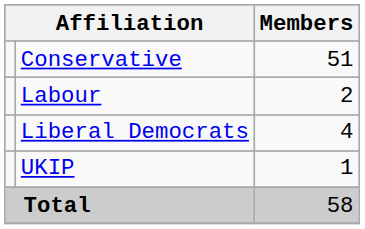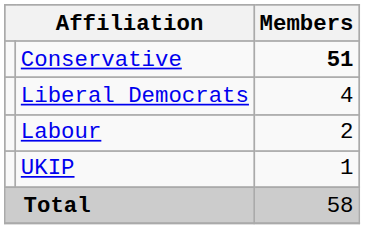(340, 60) normal -> (340, 60) bold
rows swapped: (135, 132) <-> (61, 96)
